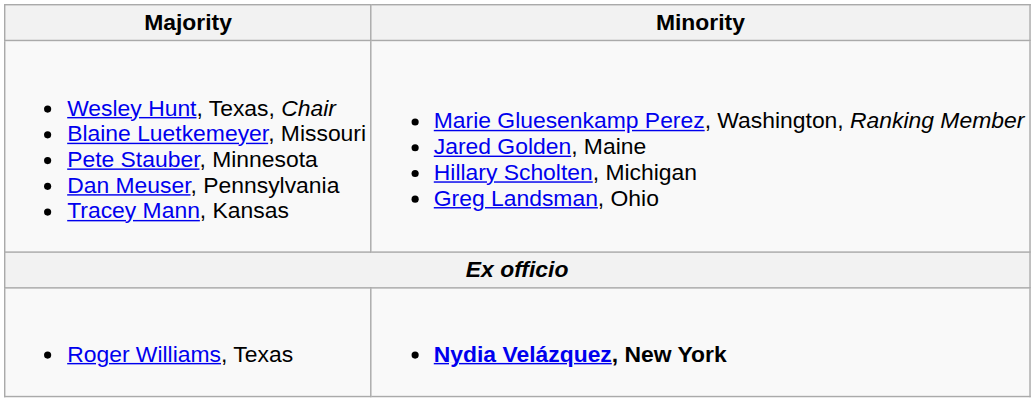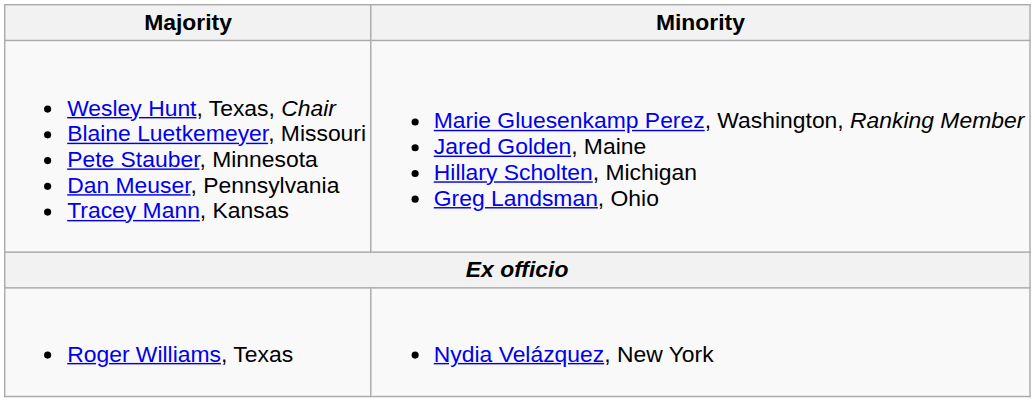(700, 355) bold -> (700, 355) normal
